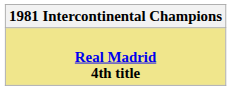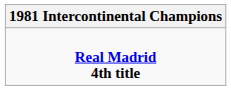(116, 65) khaki background -> (116, 65) no background
